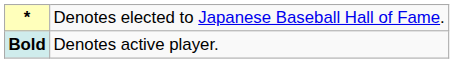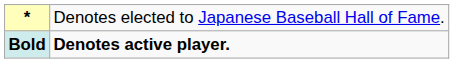(136, 44) normal -> (142, 44) bold
